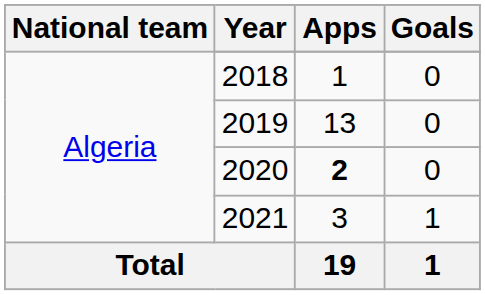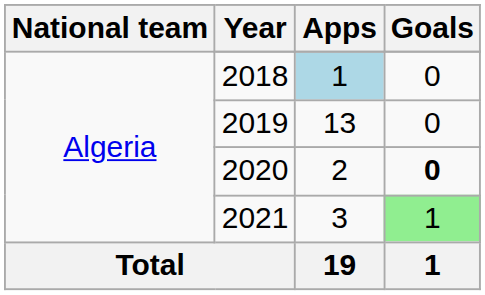(340, 75) no background -> (340, 75) lightblue background
(340, 170) bold -> (340, 170) normal
(432, 170) normal -> (432, 170) bold
(432, 218) no background -> (432, 218) lightgreen background
